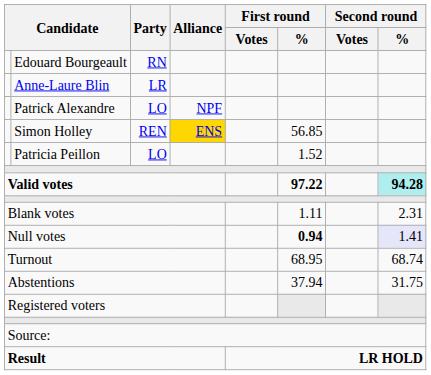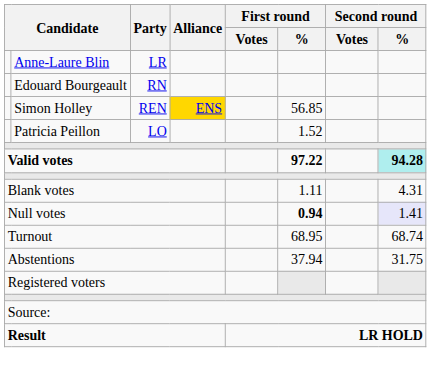rows swapped: (62, 85) <-> (71, 62)
- row: (64, 108)
(411, 213) 2.31 -> (411, 190) 4.31
